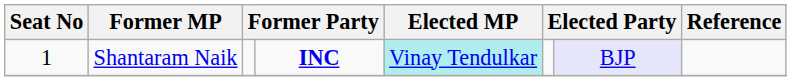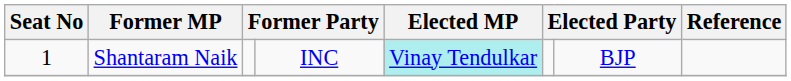(319, 57) bold -> (319, 57) normal
(618, 57) lavender background -> (618, 57) no background
